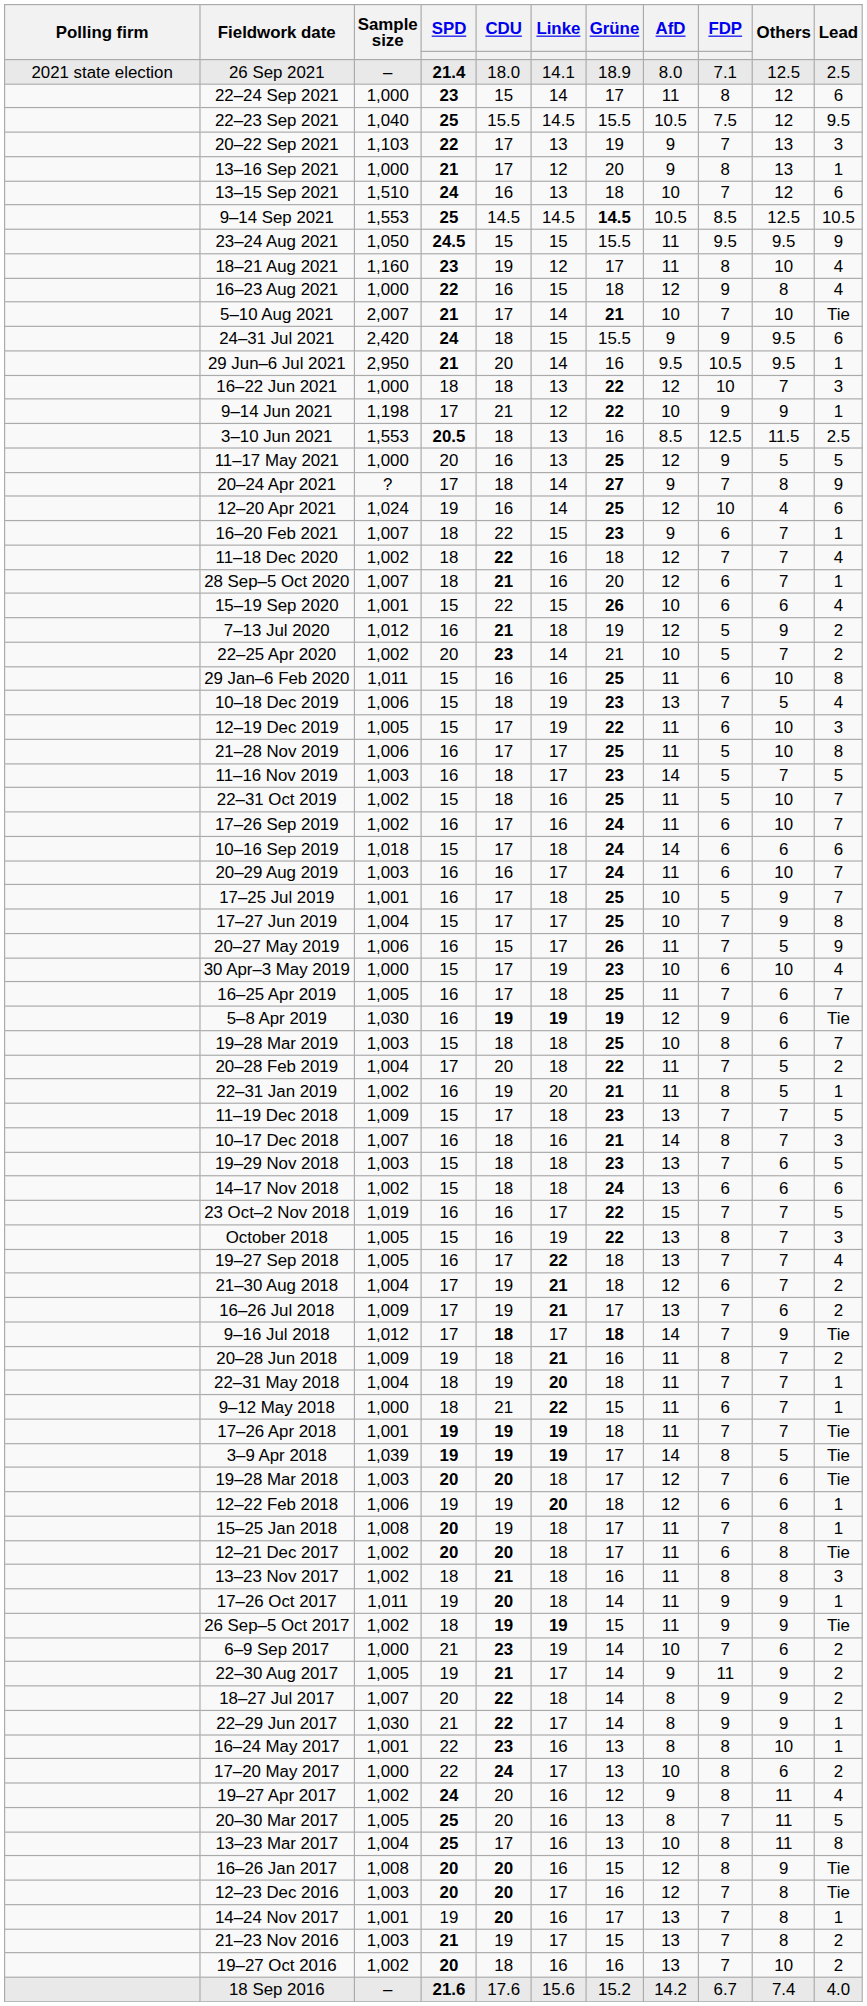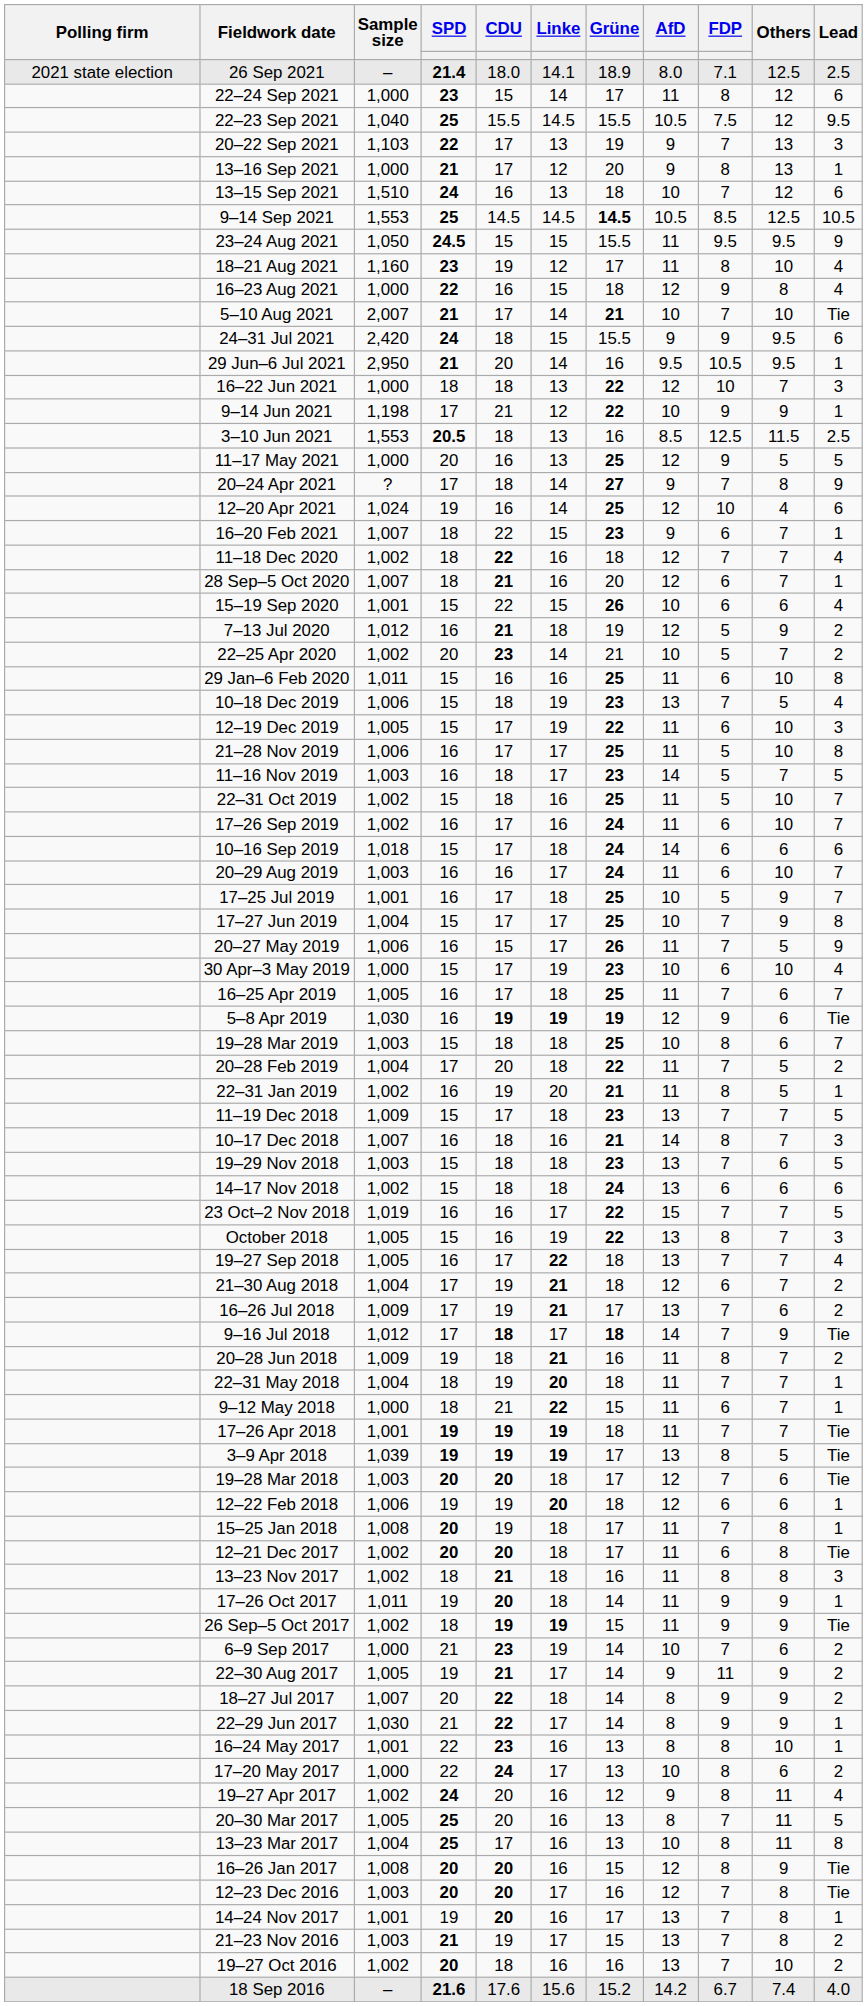(671, 1456) 14 -> (671, 1456) 13
